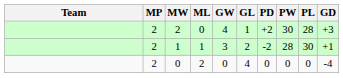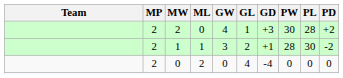columns swapped: (328, 13) <-> (267, 13)
